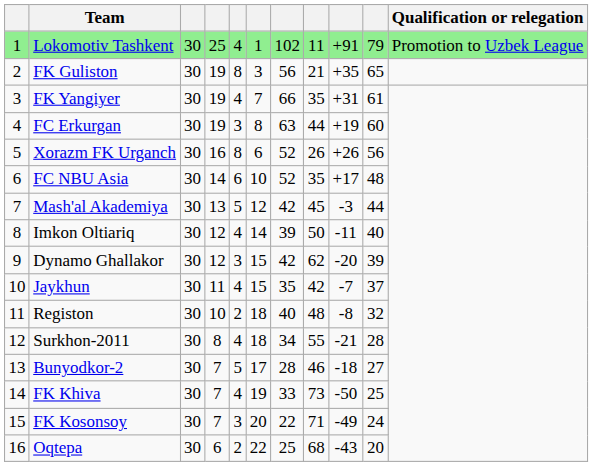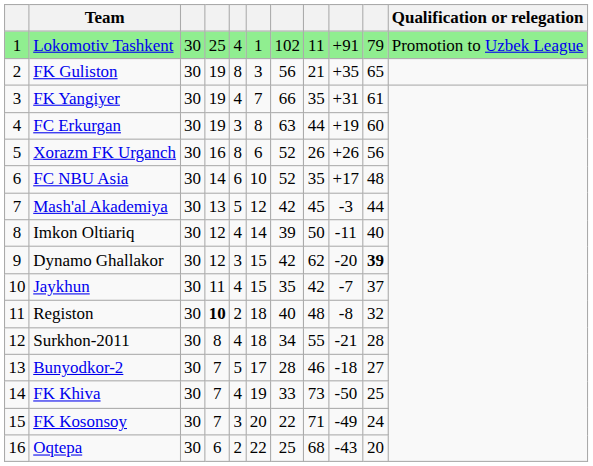(375, 260) normal -> (375, 260) bold
(217, 313) normal -> (217, 313) bold
